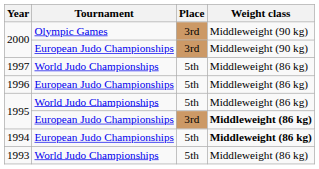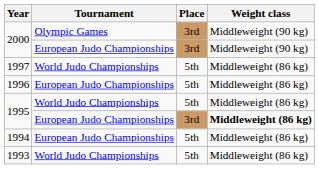(261, 137) bold -> (259, 137) normal
